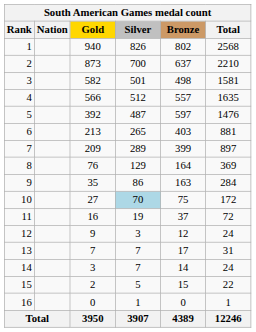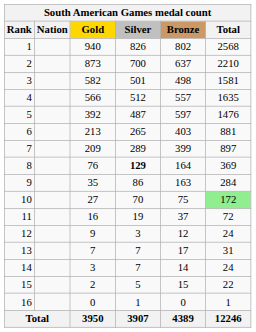(138, 166) normal -> (138, 166) bold
(138, 200) lightblue background -> (138, 200) no background
(228, 200) no background -> (228, 200) lightgreen background
